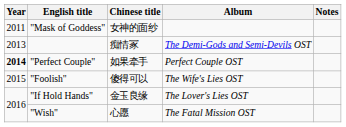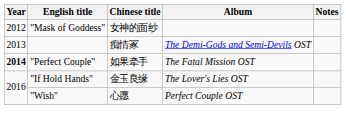(16, 28) 2011 -> (16, 28) 2012
(204, 62) Perfect Couple OST -> (210, 62) The Fatal Mission OST
- row: (48, 79)
(210, 113) The Fatal Mission OST -> (204, 96) Perfect Couple OST
